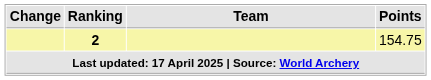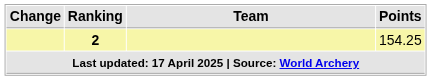(400, 40) 154.75 -> (400, 40) 154.25
